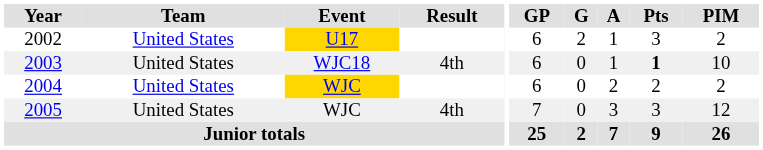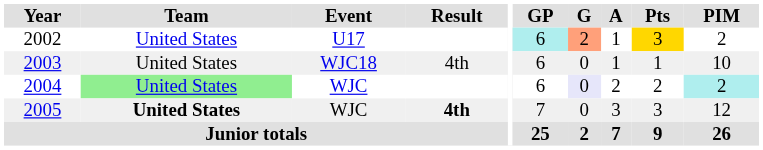(342, 39) gold background -> (349, 39) no background
(537, 39) no background -> (540, 39) paleturquoise background
(581, 39) no background -> (584, 39) lightsalmon background
(656, 39) no background -> (658, 39) gold background
(656, 62) bold -> (658, 62) normal
(183, 86) no background -> (186, 86) lightgreen background
(342, 86) gold background -> (349, 86) no background
(581, 86) no background -> (584, 86) lavender background
(721, 86) no background -> (722, 86) paleturquoise background
(183, 110) normal -> (186, 110) bold
(452, 110) normal -> (457, 110) bold
